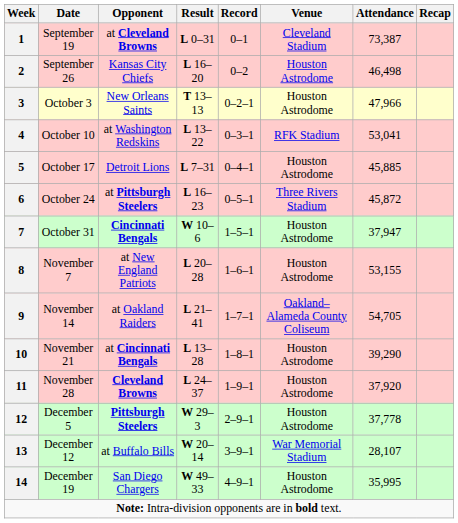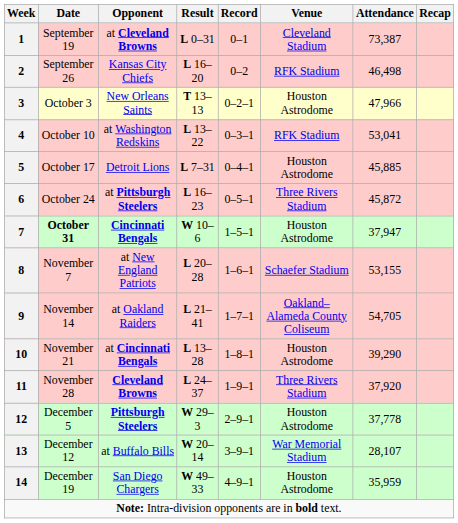(307, 71) Houston Astrodome -> (307, 71) RFK Stadium
(68, 231) normal -> (68, 231) bold
(307, 270) Houston Astrodome -> (307, 270) Schaefer Stadium
(307, 386) Houston Astrodome -> (307, 386) Three Rivers Stadium
(385, 483) 35,995 -> (385, 483) 35,959
